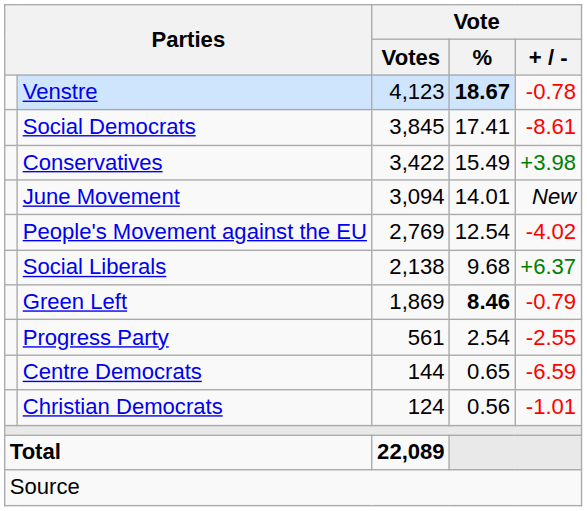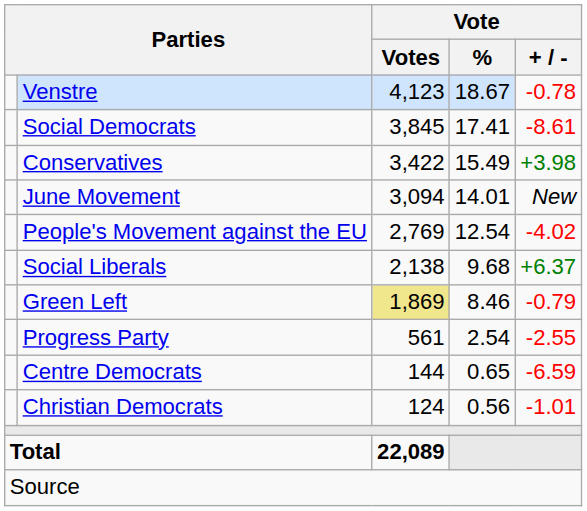(482, 92) bold -> (482, 92) normal
(417, 302) no background -> (417, 302) khaki background
(489, 302) bold -> (489, 302) normal
